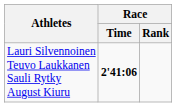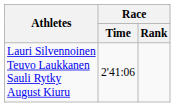(119, 72) bold -> (118, 72) normal
